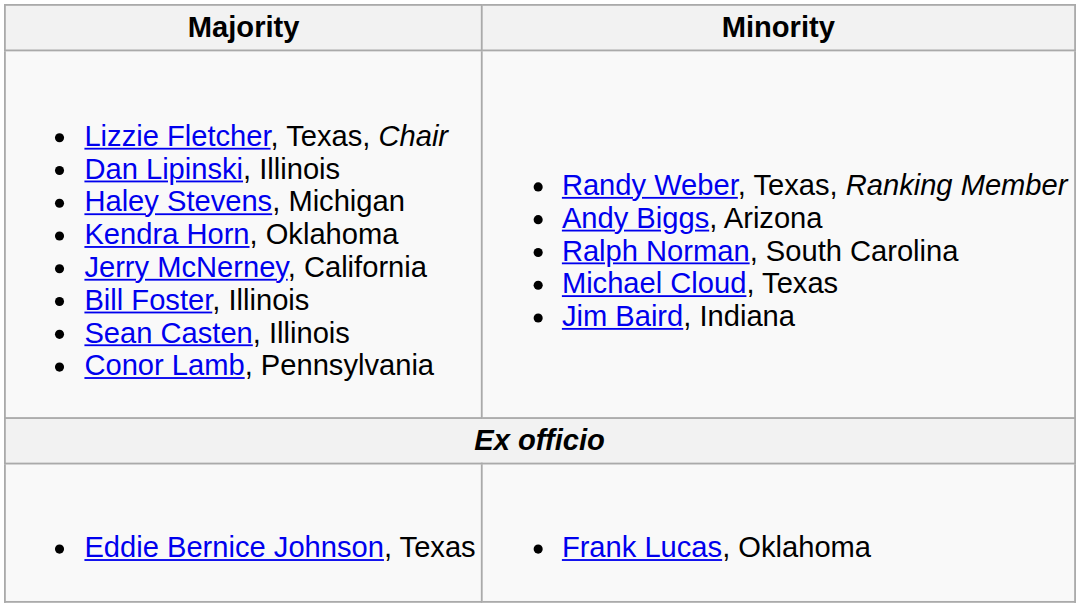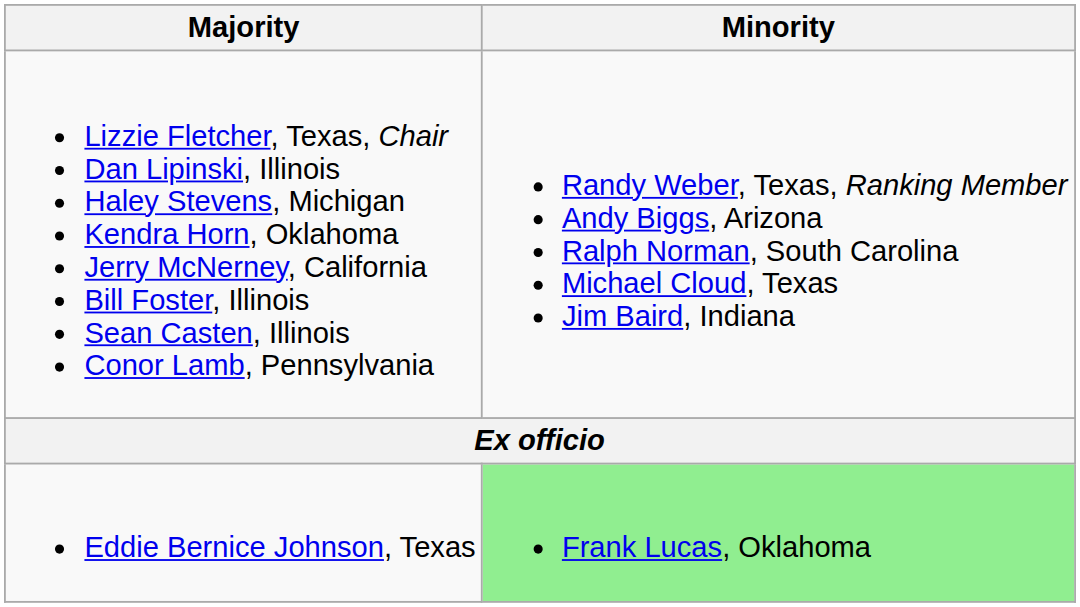(778, 549) no background -> (778, 549) lightgreen background
